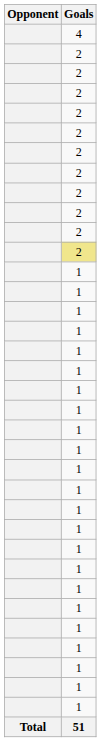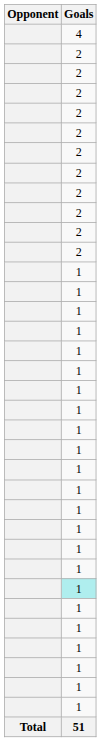(79, 252) khaki background -> (79, 252) no background
(79, 588) no background -> (79, 588) paleturquoise background
